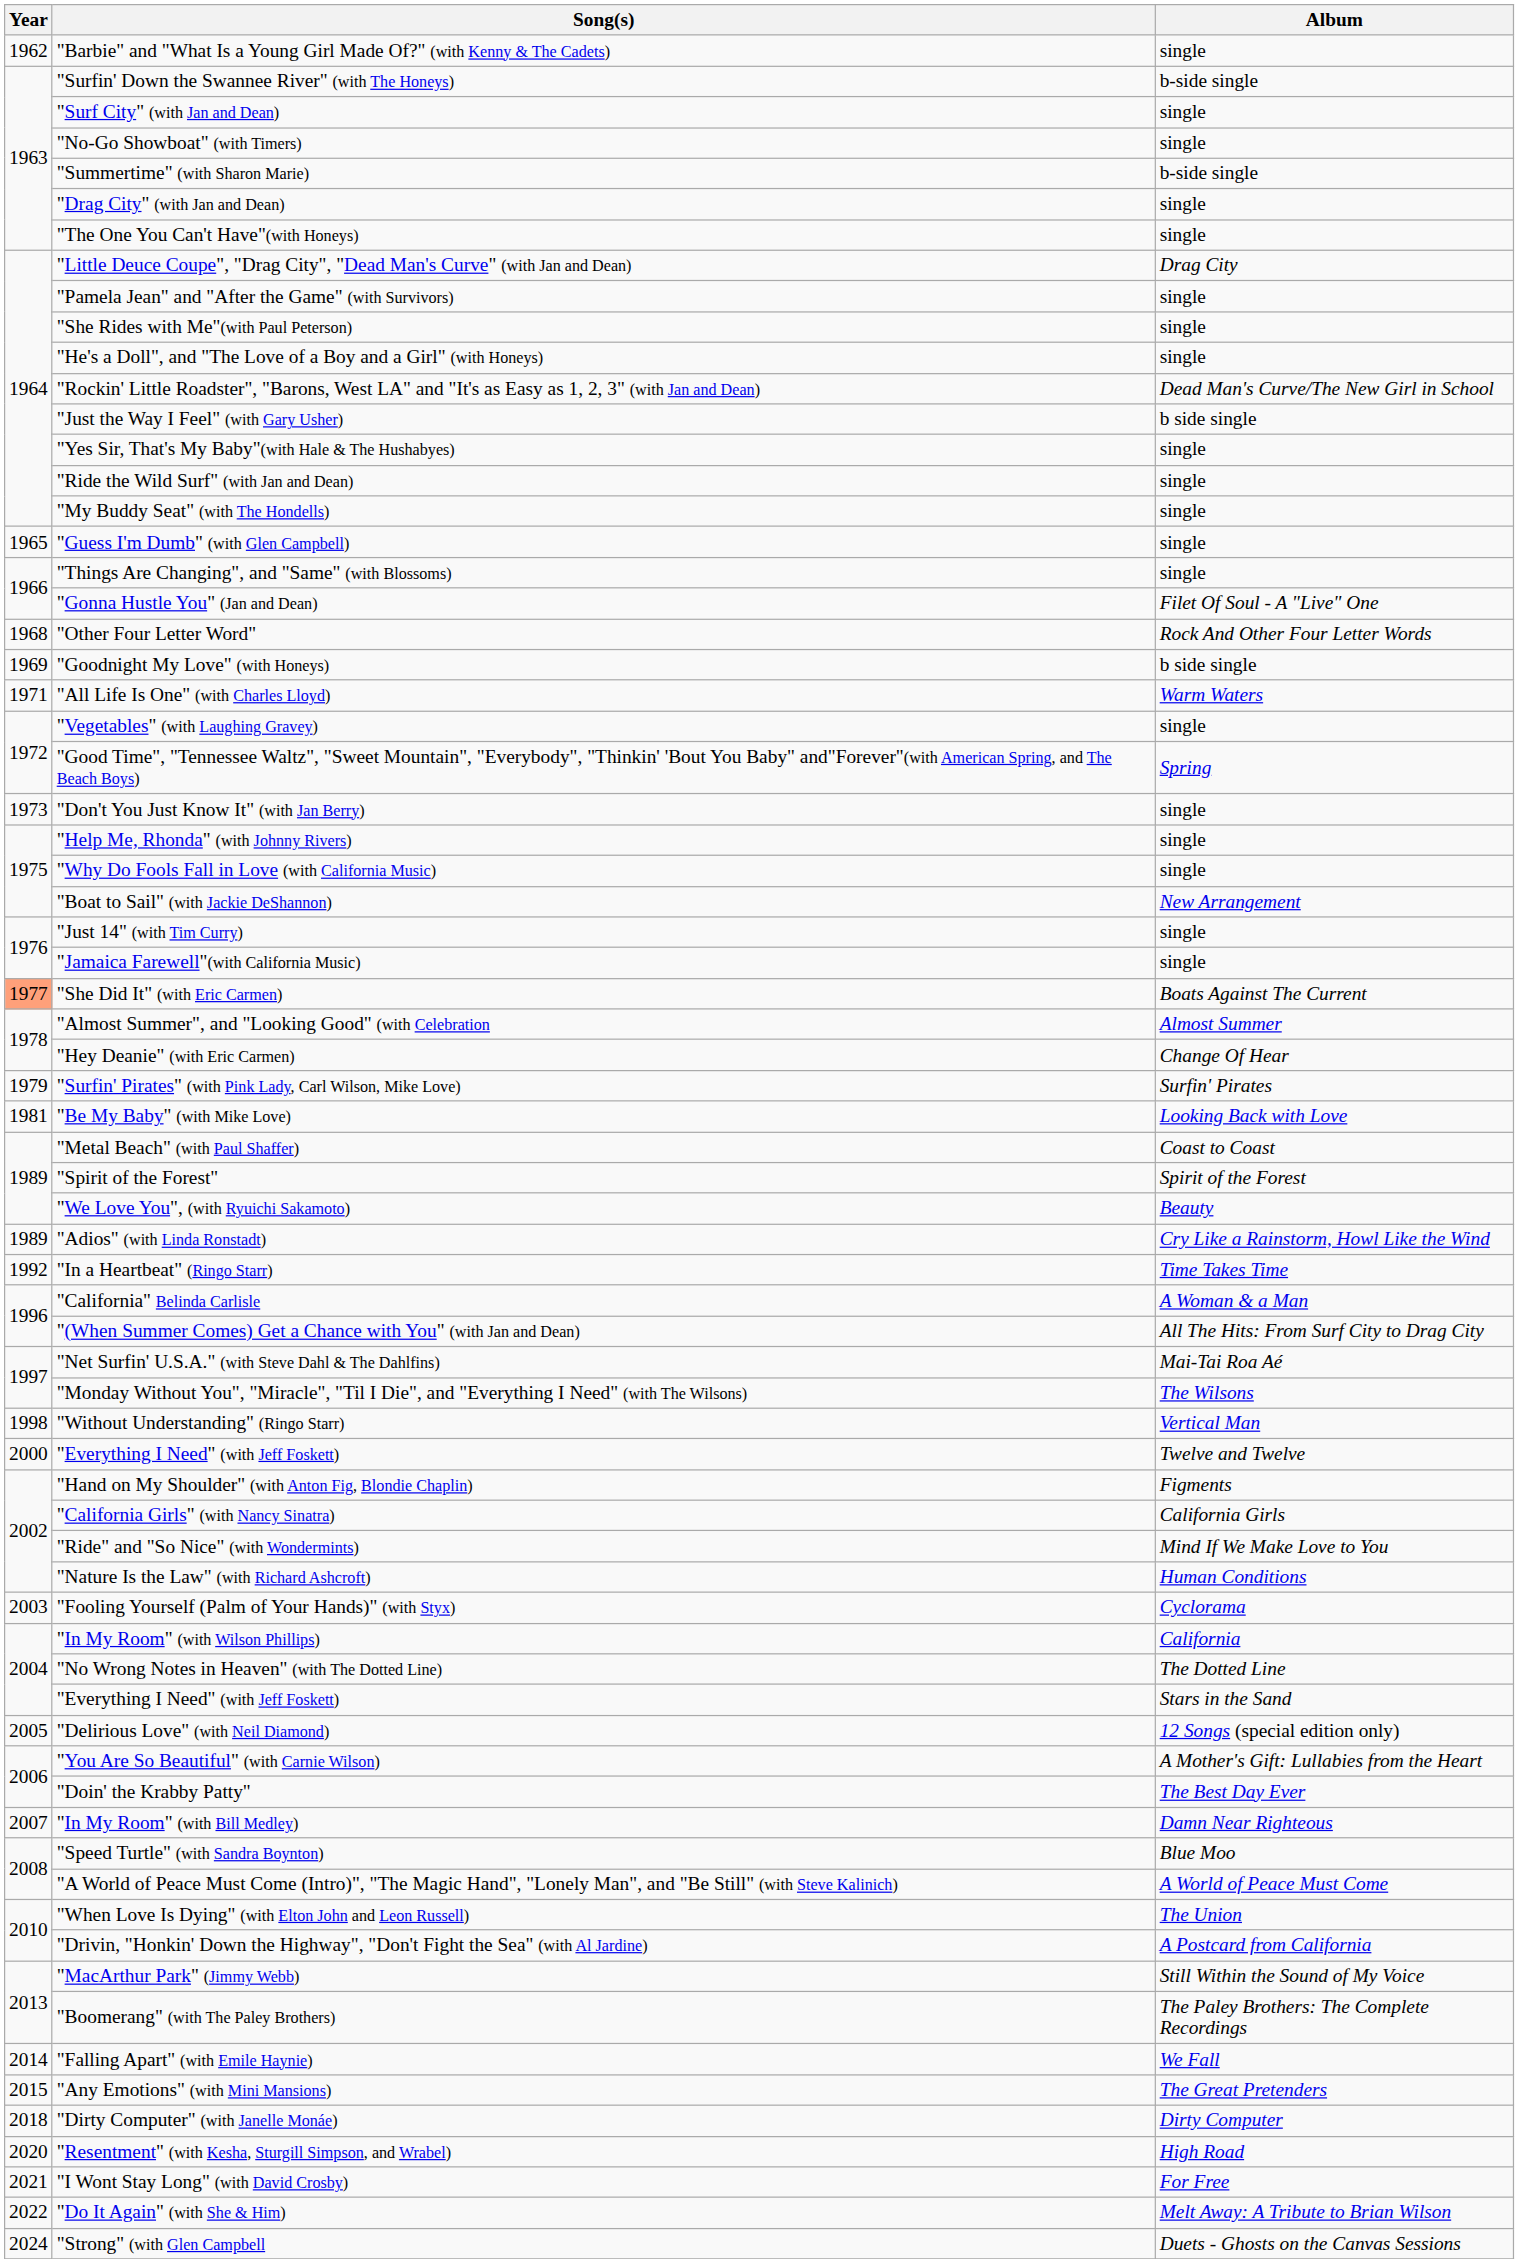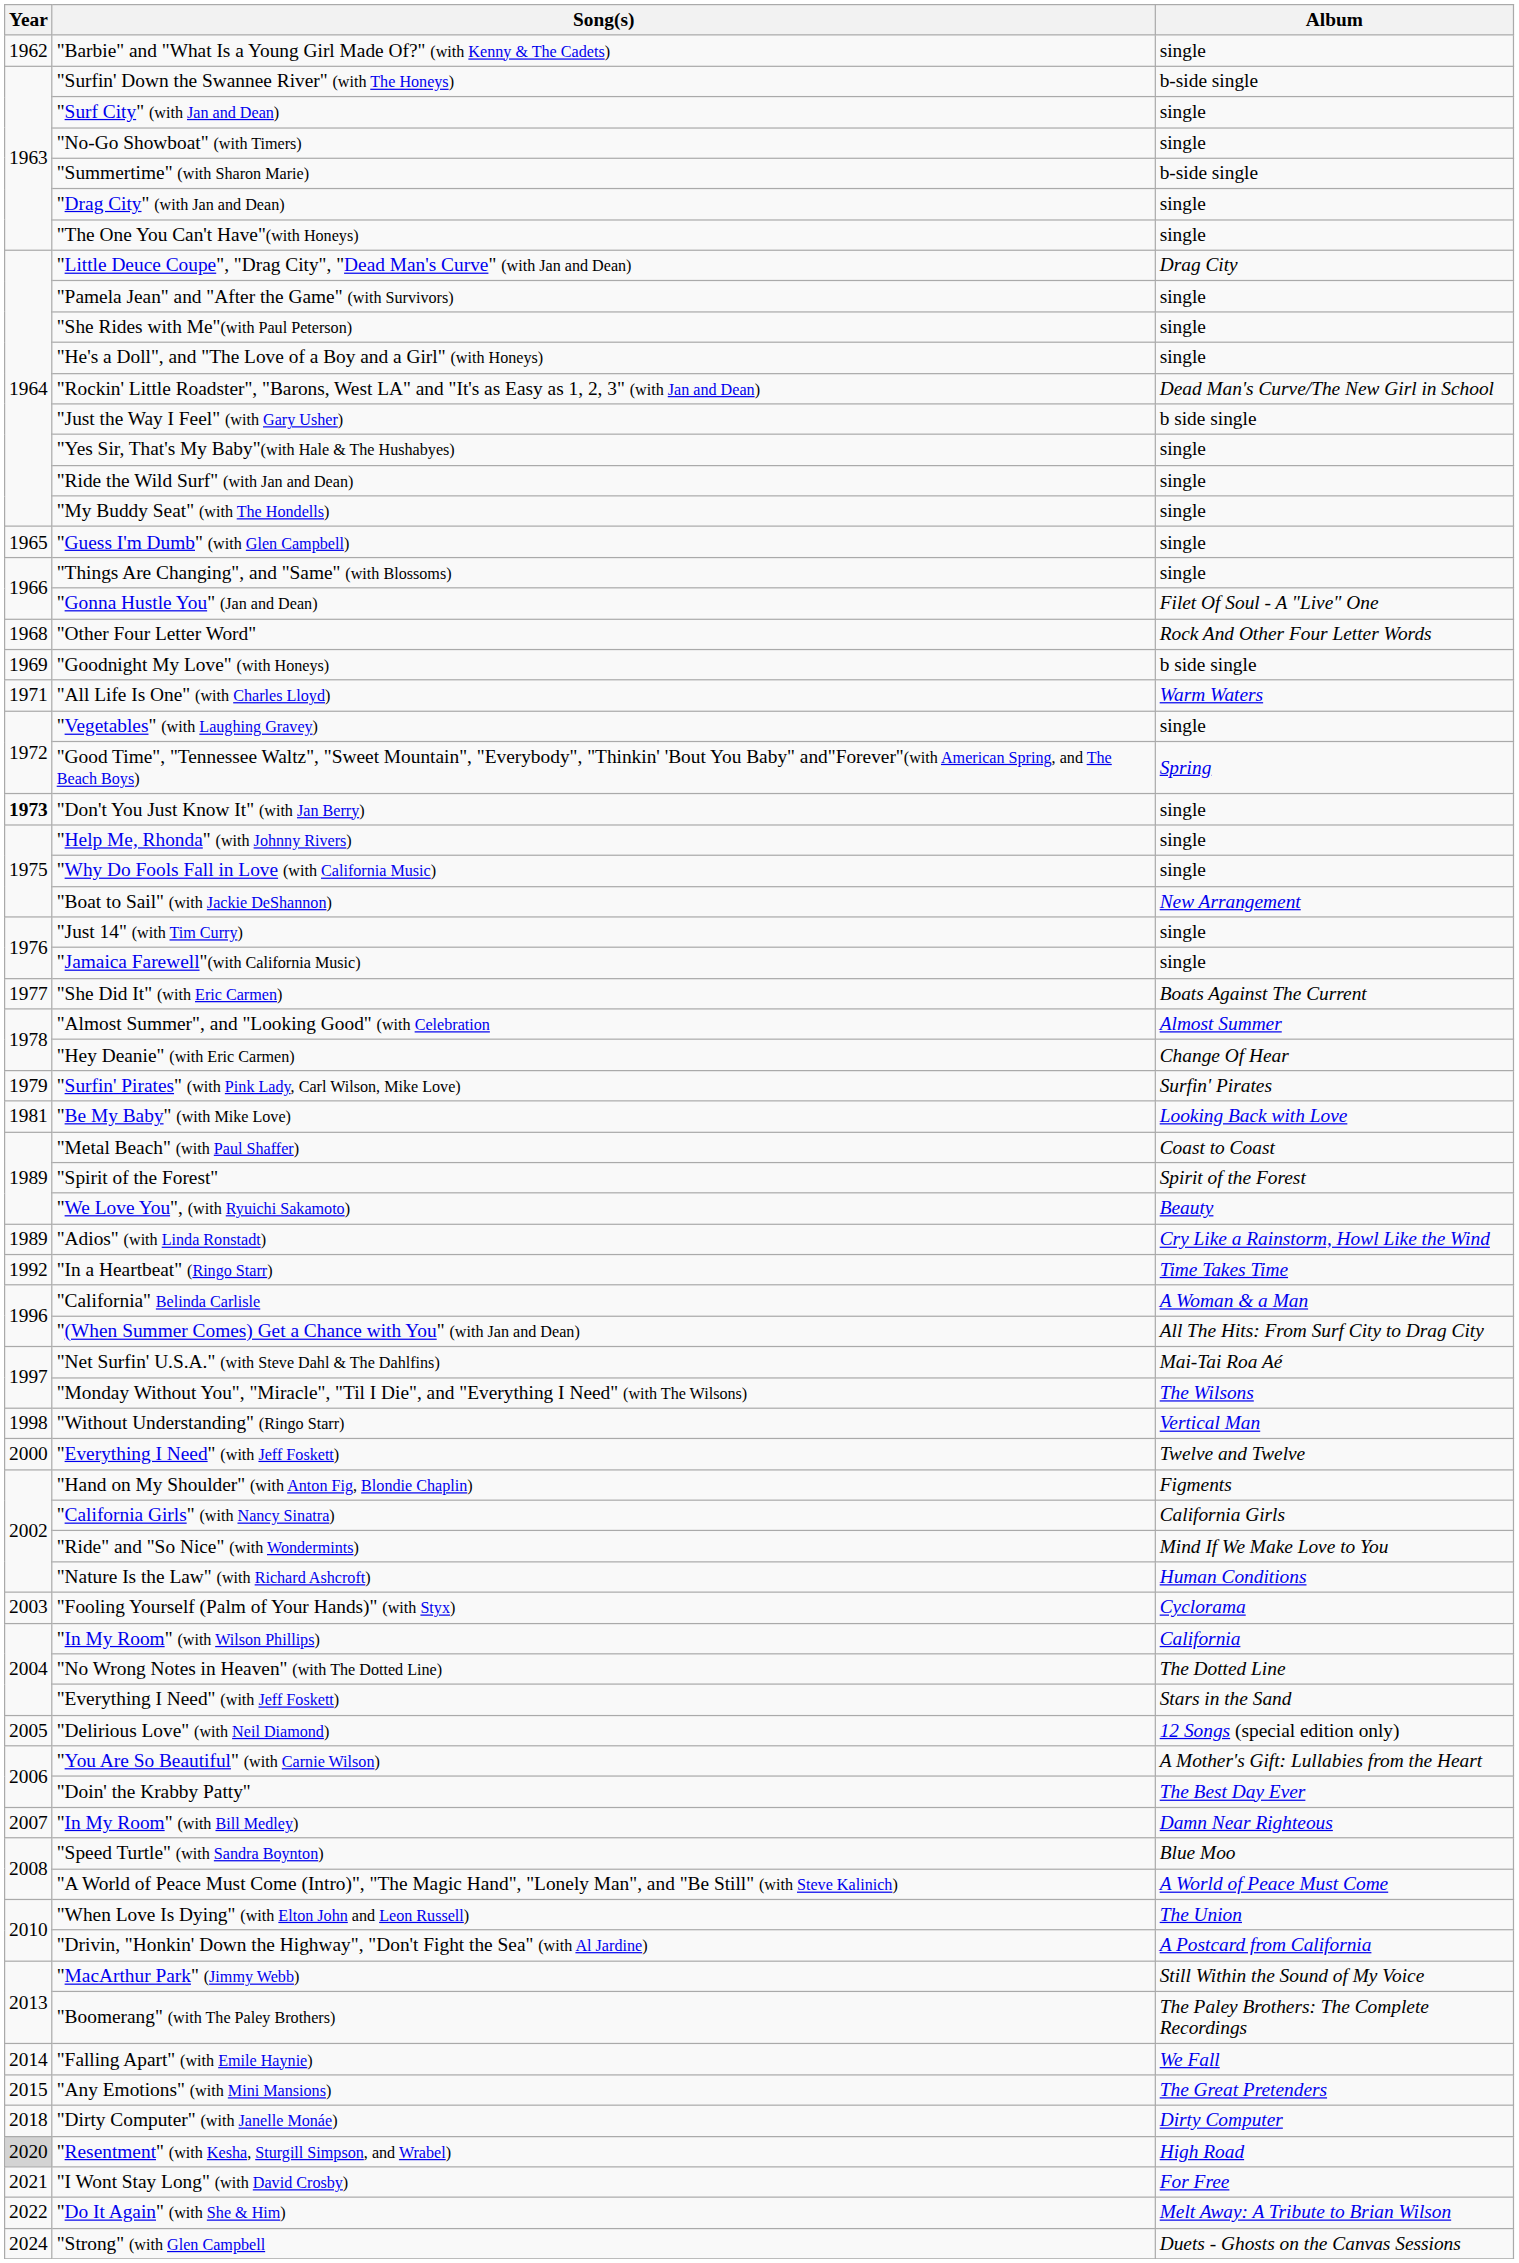(28, 809) normal -> (28, 809) bold
(28, 993) lightsalmon background -> (28, 993) no background
(28, 2151) no background -> (28, 2151) lightgrey background
